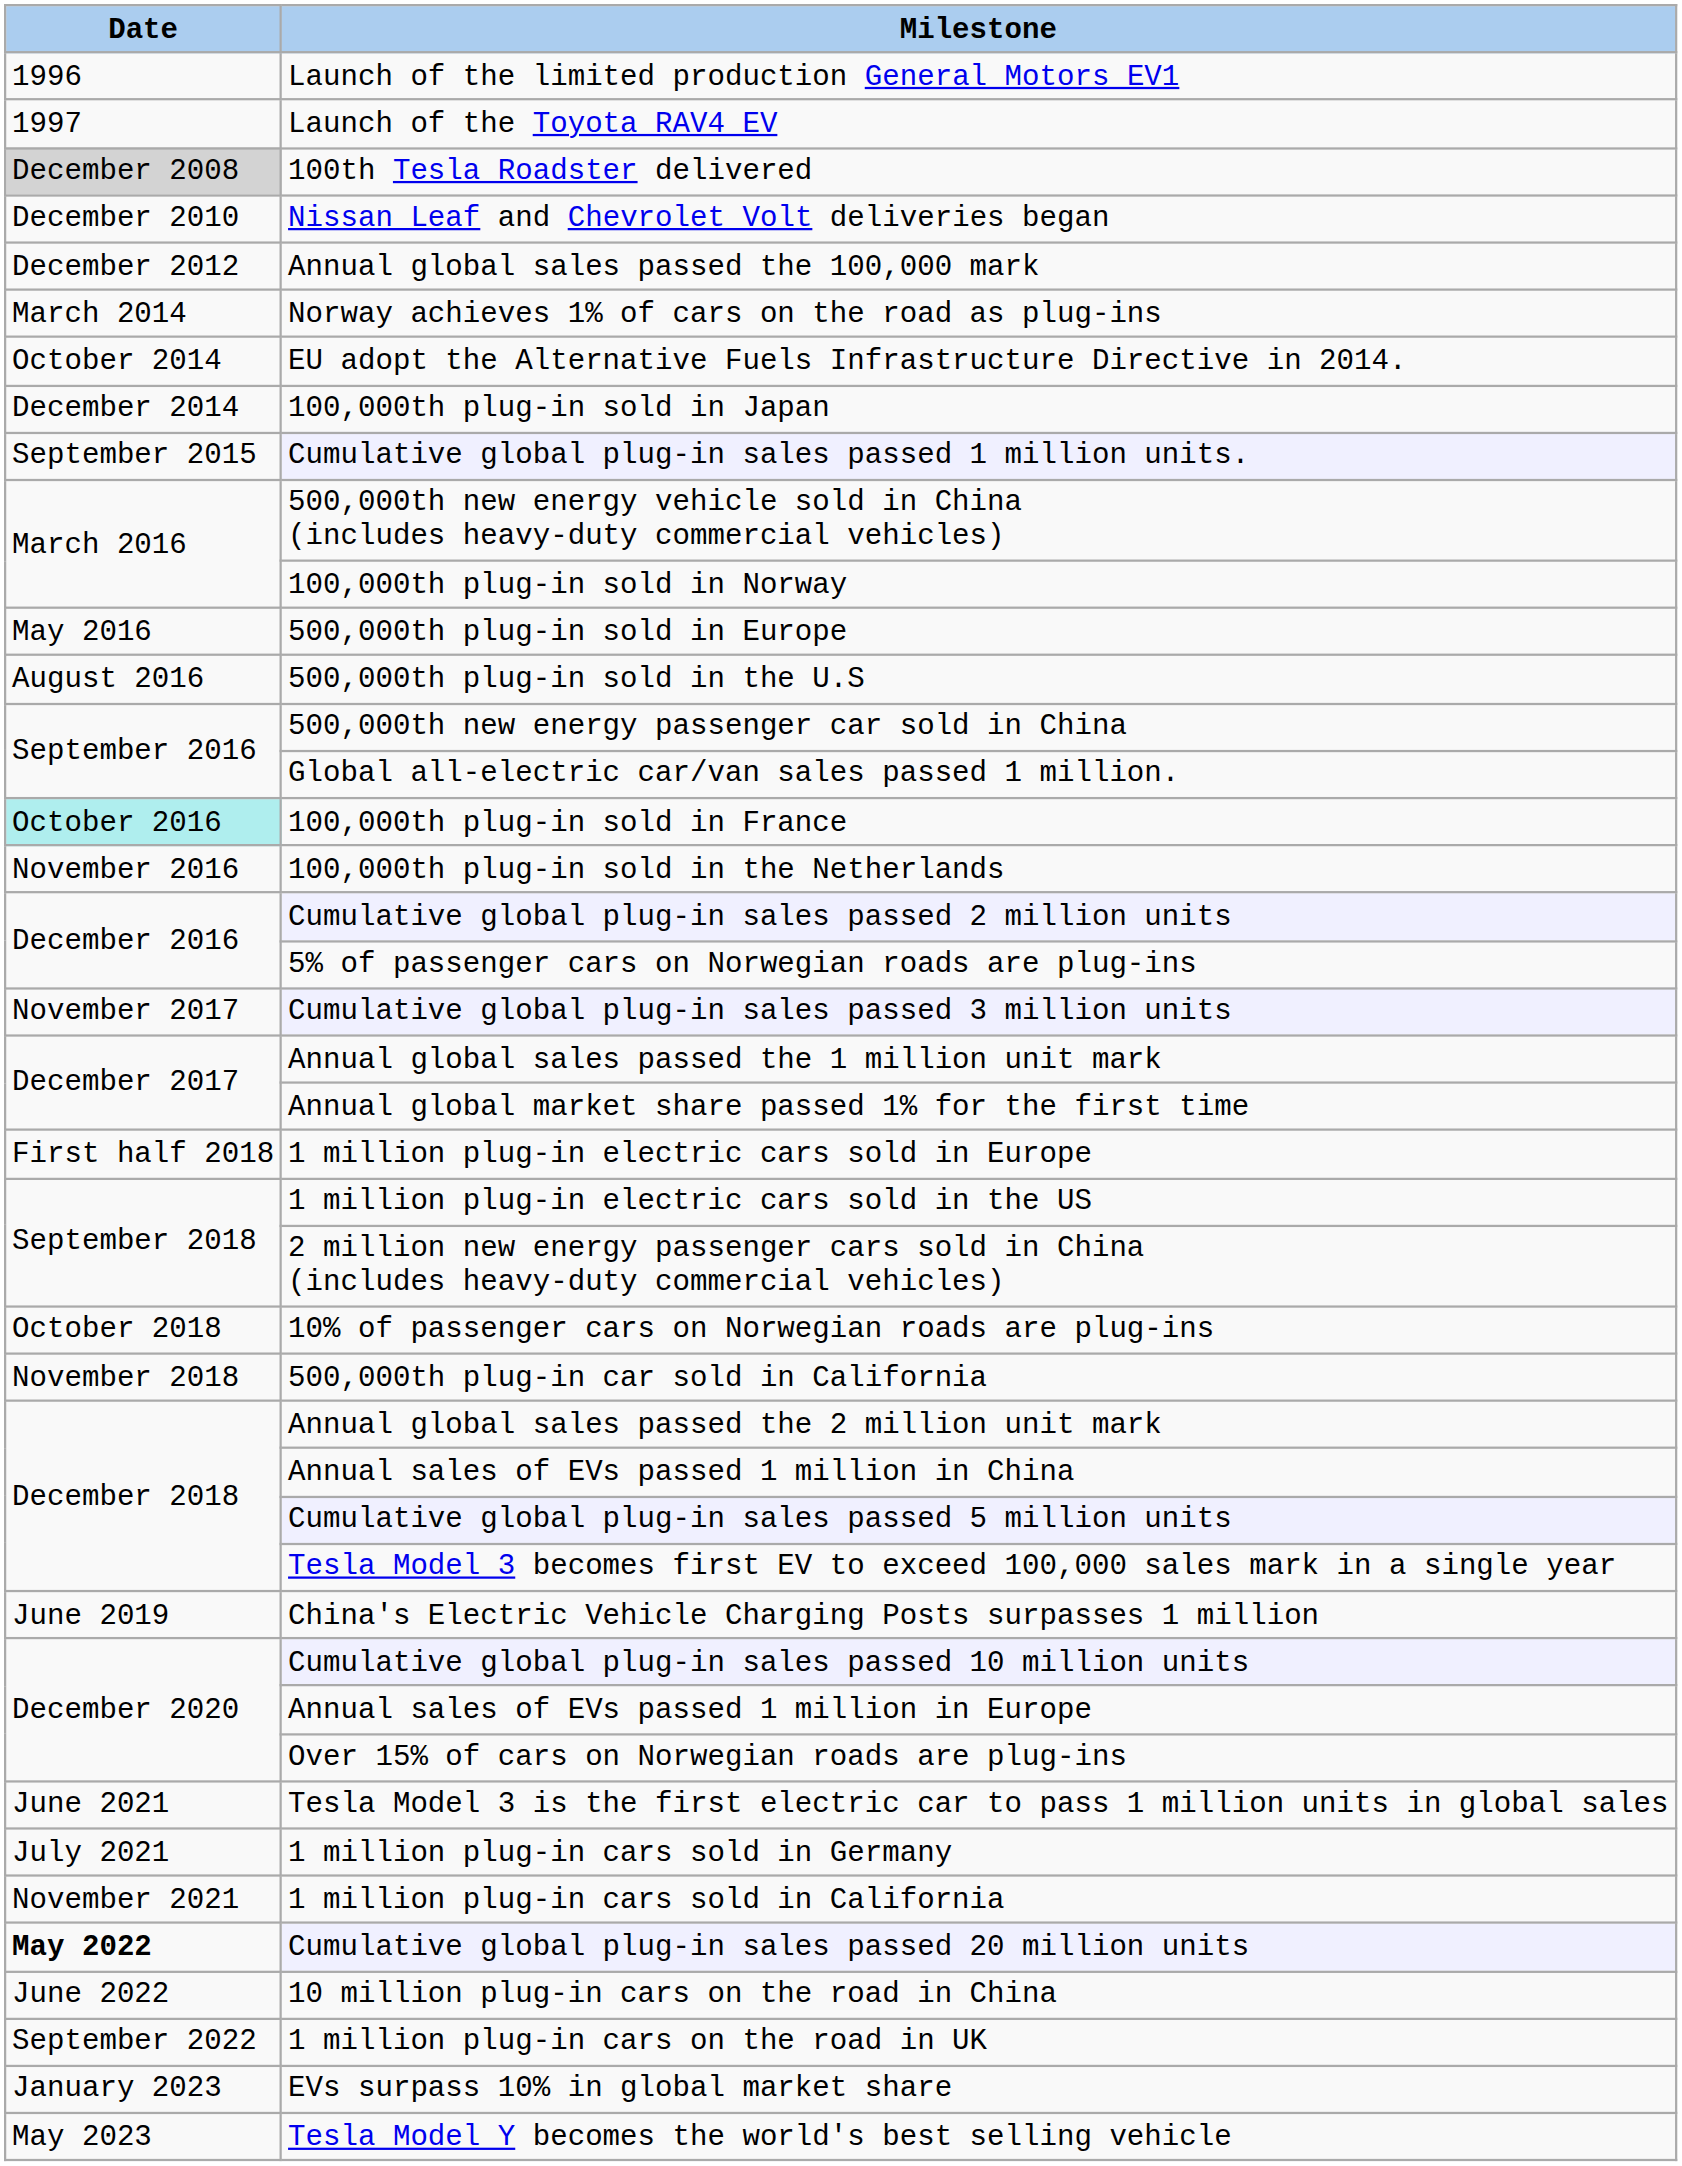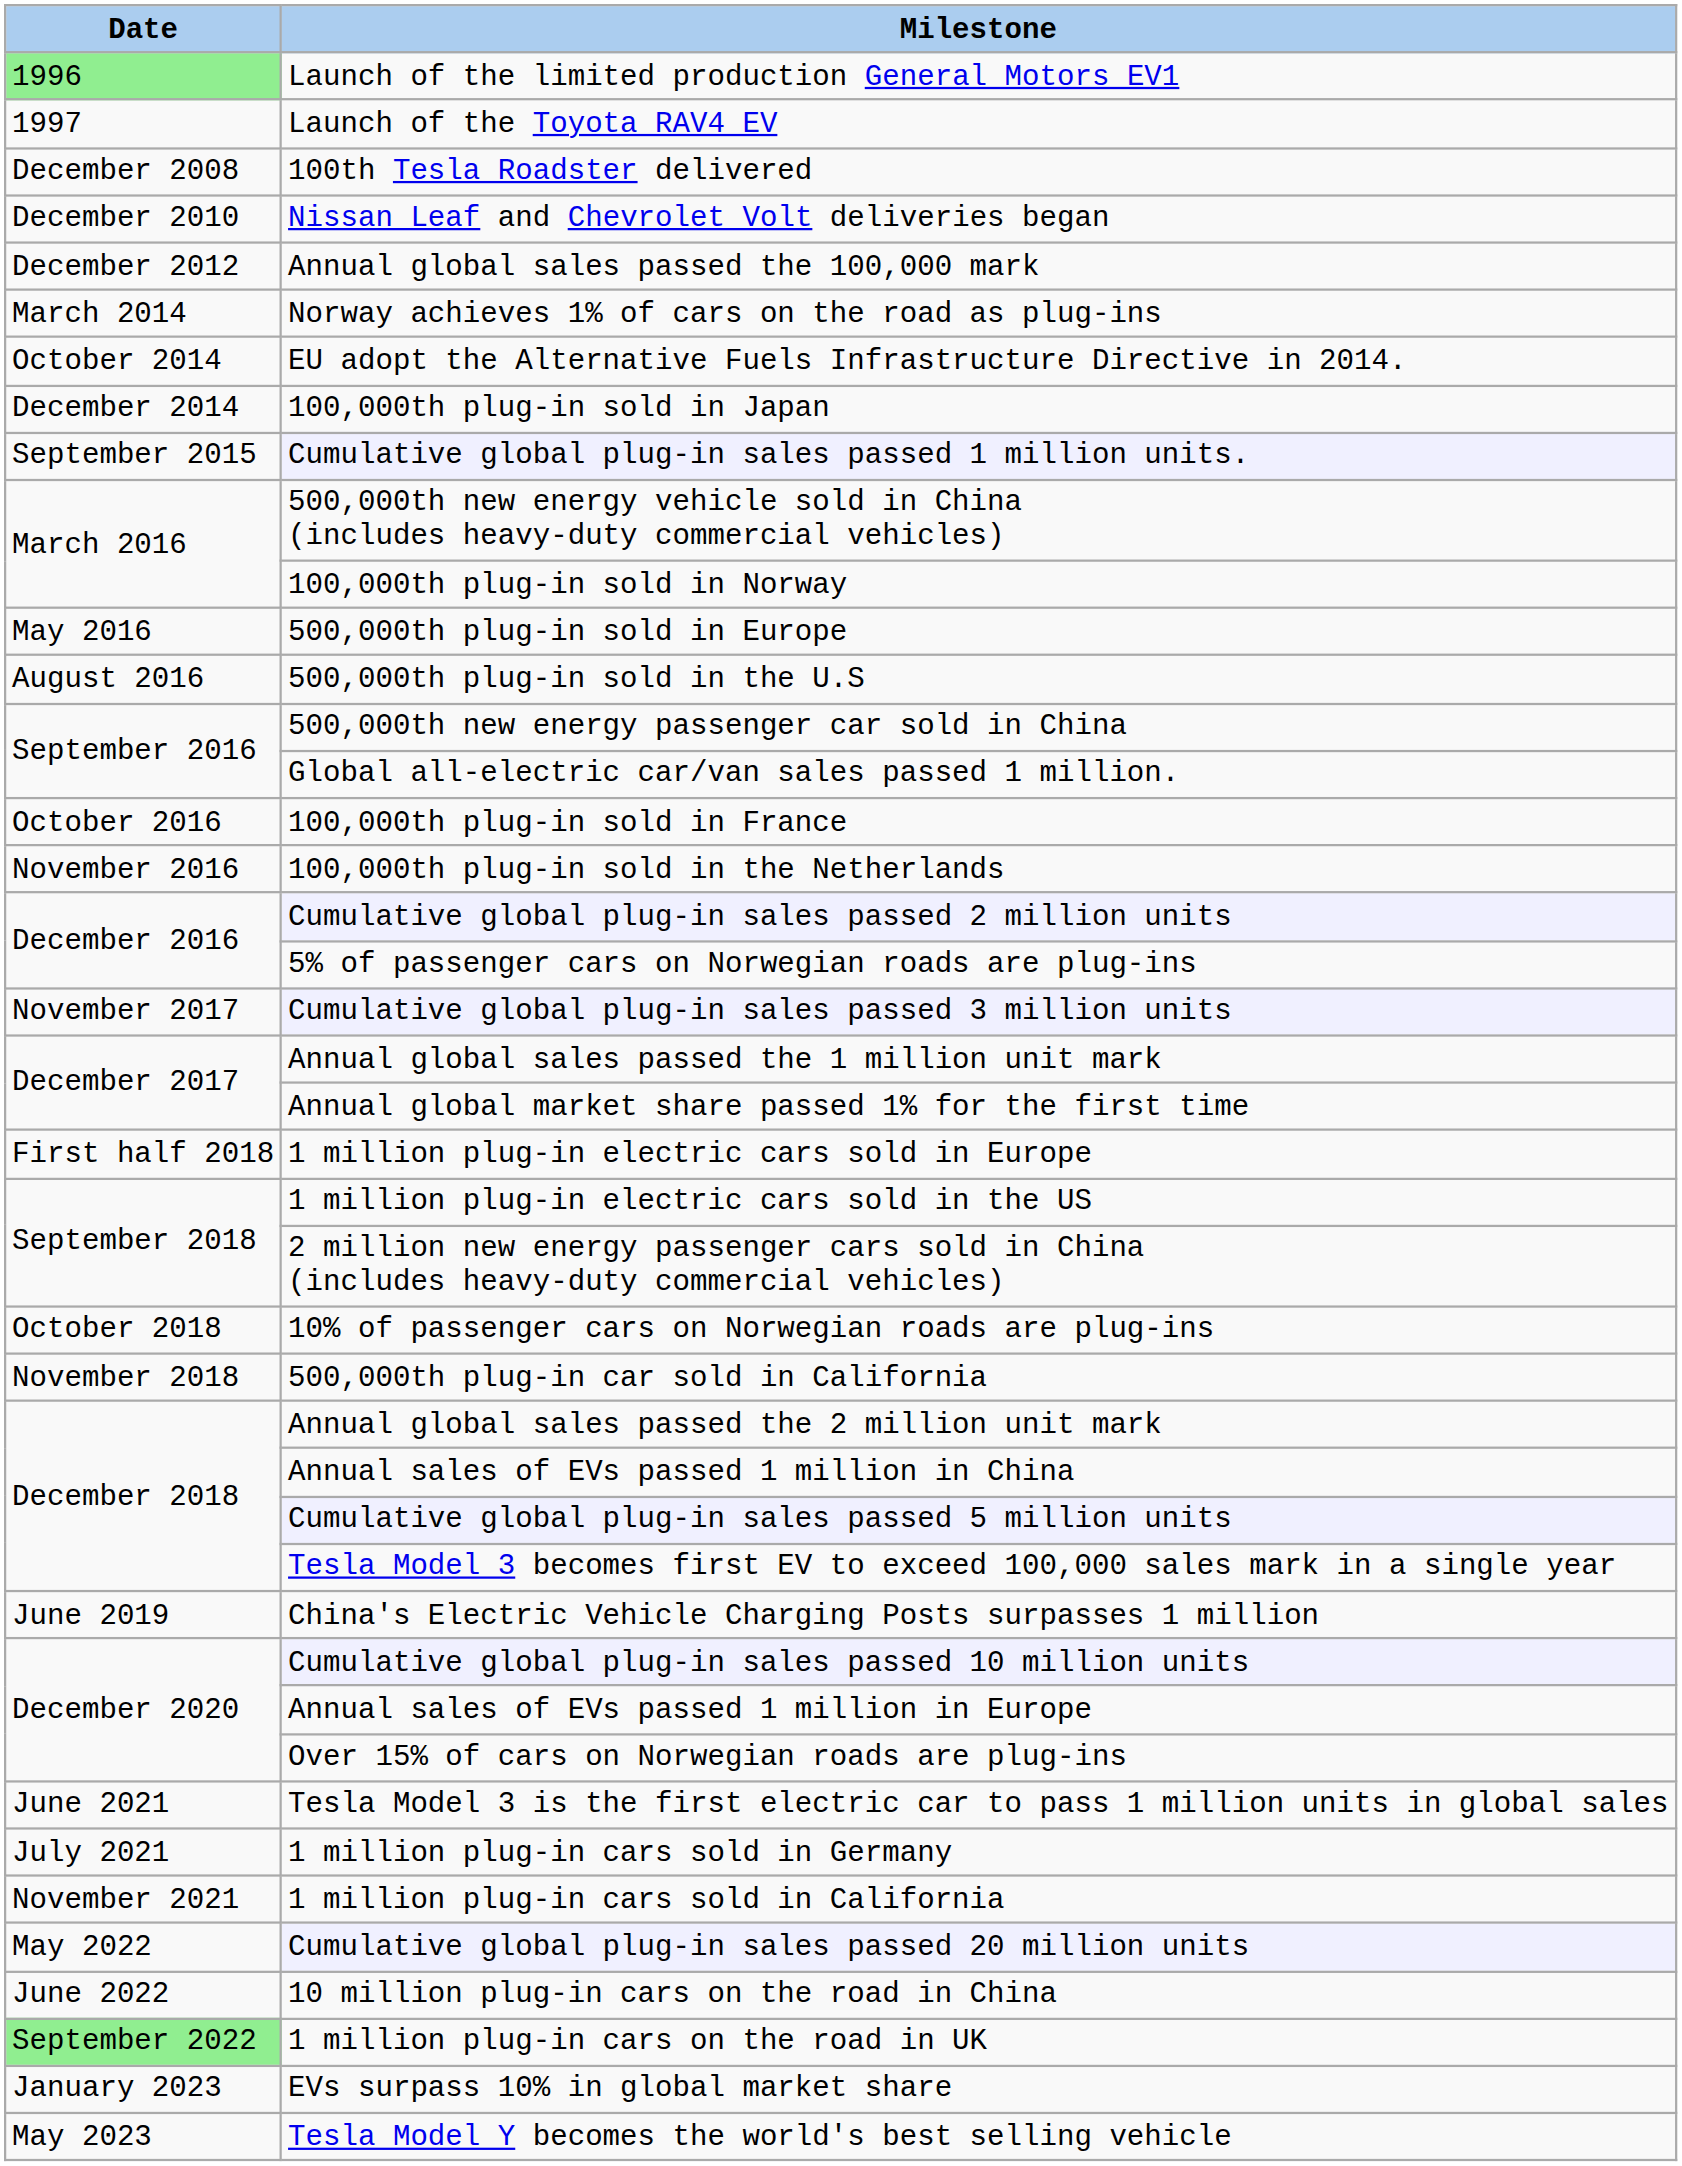(47, 76) no background -> (47, 76) lightgreen background
(126, 171) lightgrey background -> (126, 171) no background
(117, 822) paleturquoise background -> (117, 822) no background
(82, 1947) bold -> (82, 1947) normal
(134, 2042) no background -> (134, 2042) lightgreen background
